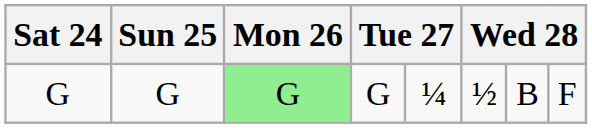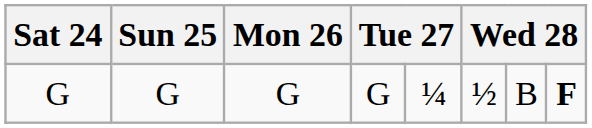(288, 92) lightgreen background -> (288, 92) no background
(567, 92) normal -> (567, 92) bold
